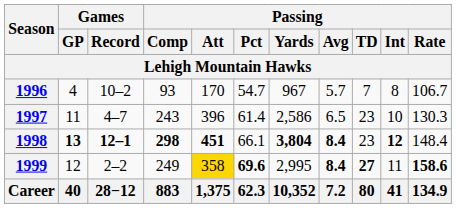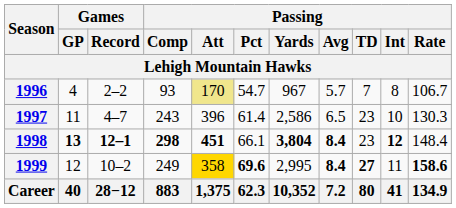(115, 91) 10–2 -> (115, 91) 2–2
(213, 91) no background -> (213, 91) khaki background
(115, 166) 2–2 -> (115, 166) 10–2
